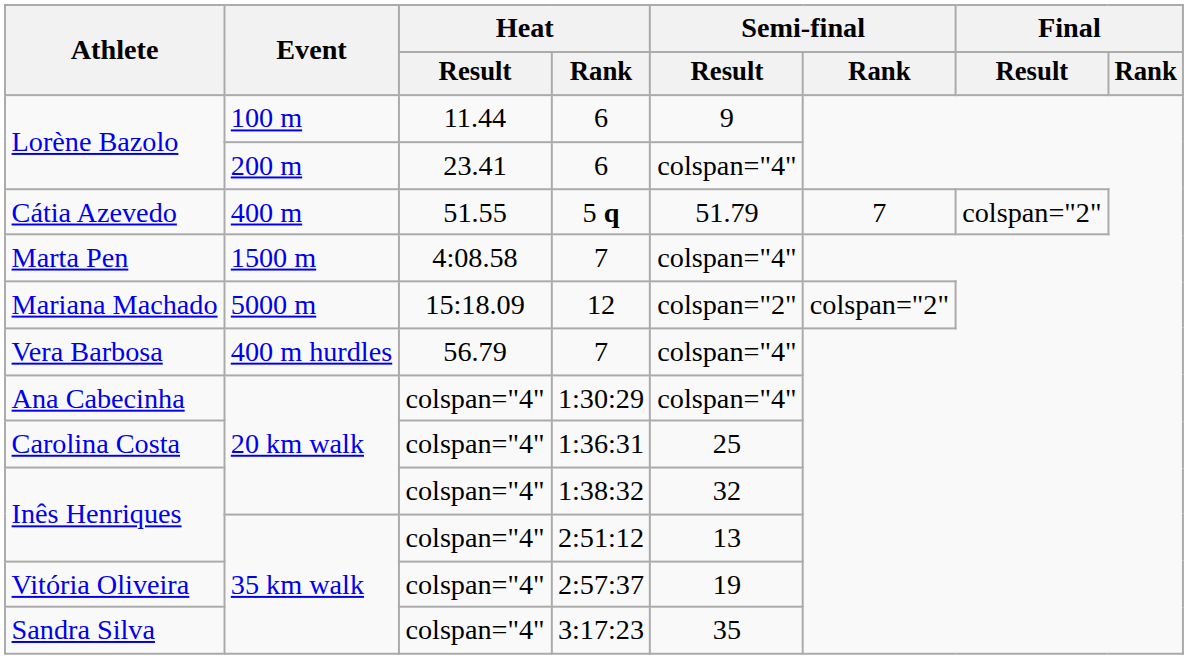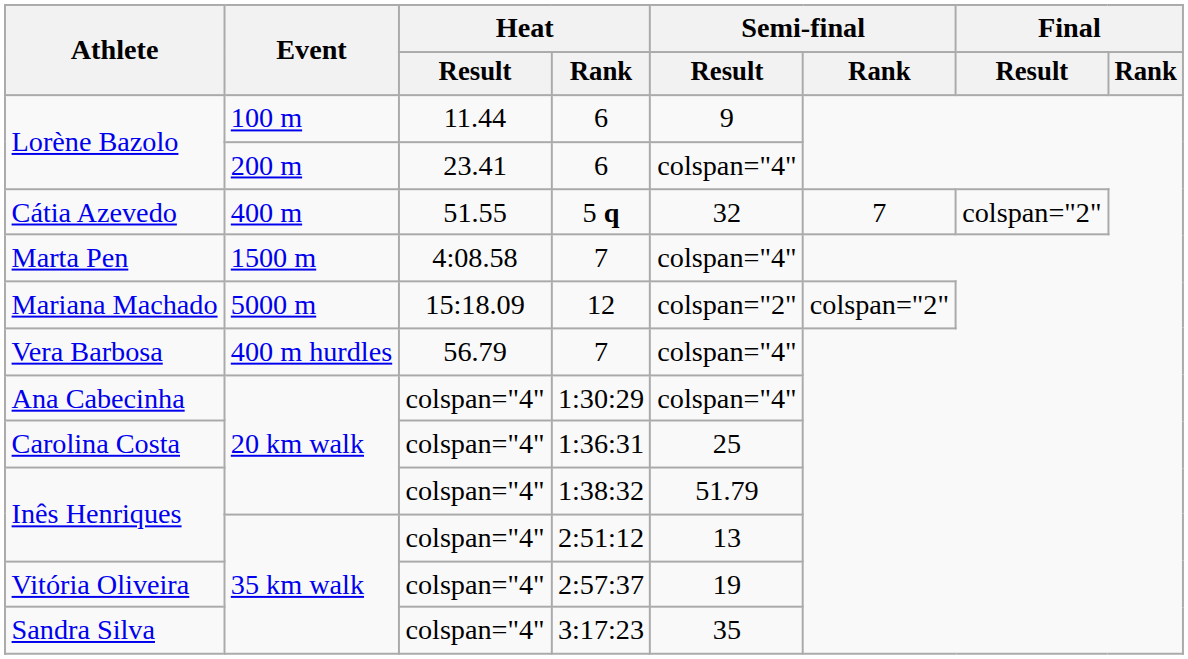(727, 211) 51.79 -> (727, 211) 32
(727, 491) 32 -> (727, 491) 51.79
